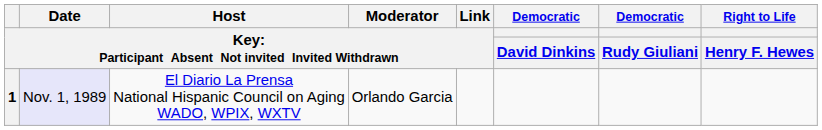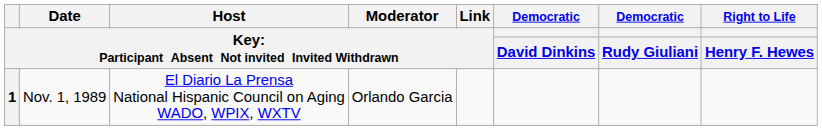(65, 96) lavender background -> (65, 96) no background
